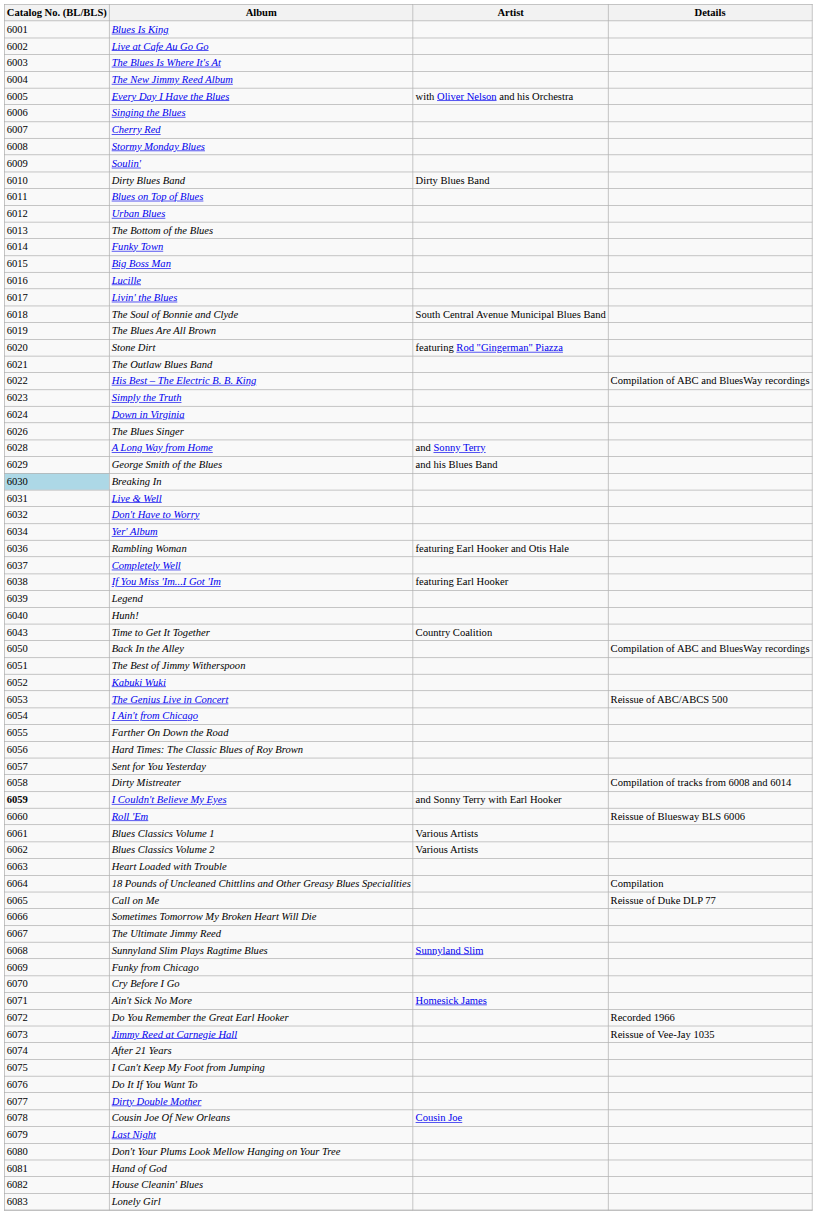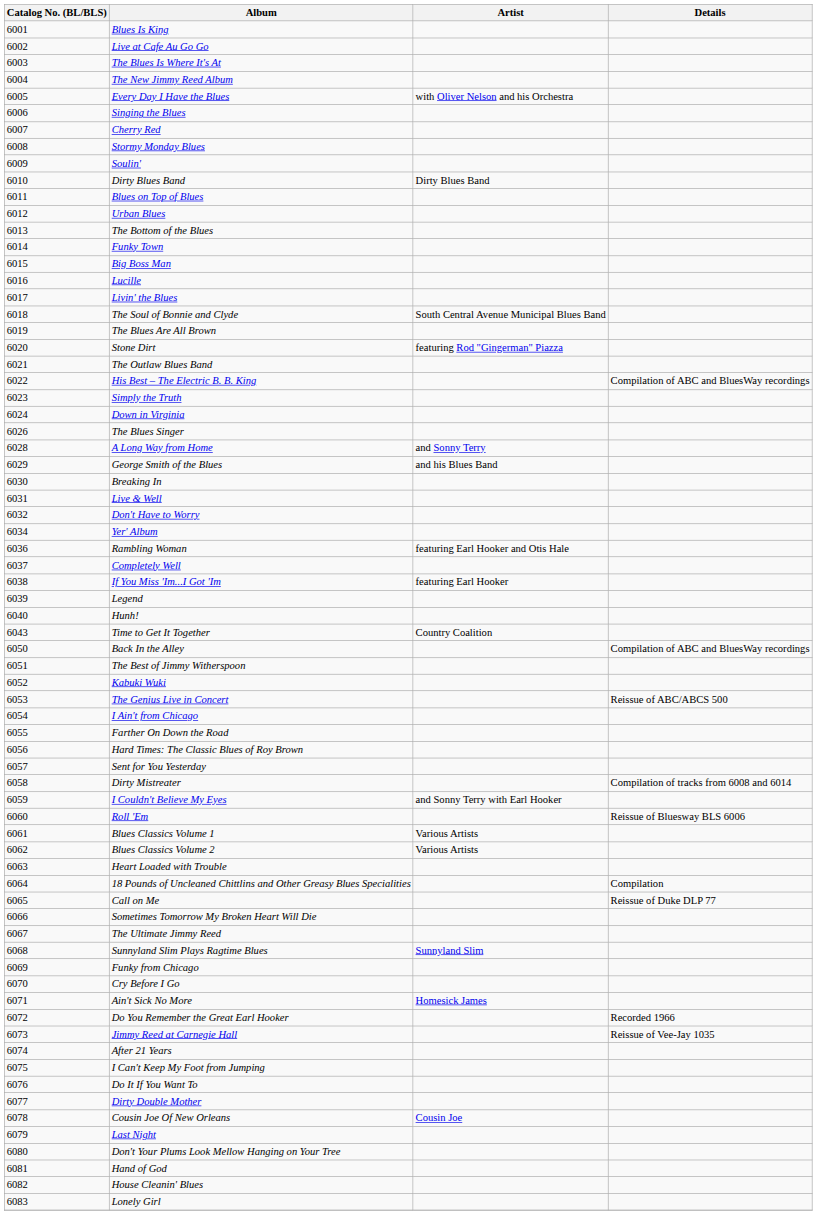(17, 481) lightblue background -> (17, 481) no background
(17, 800) bold -> (17, 800) normal
